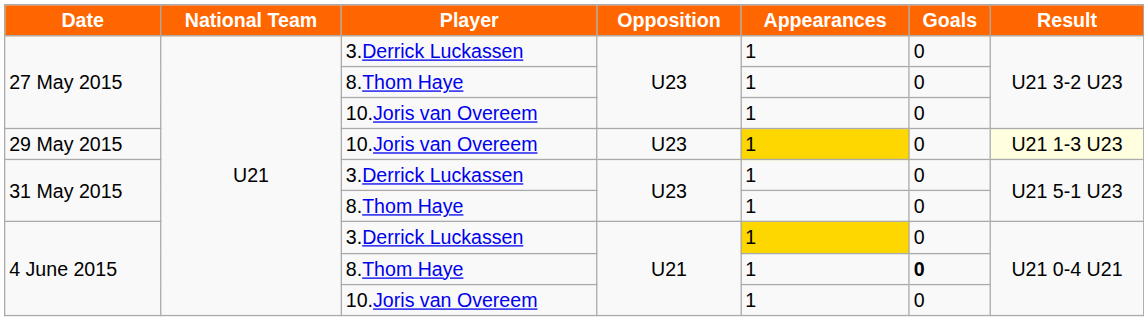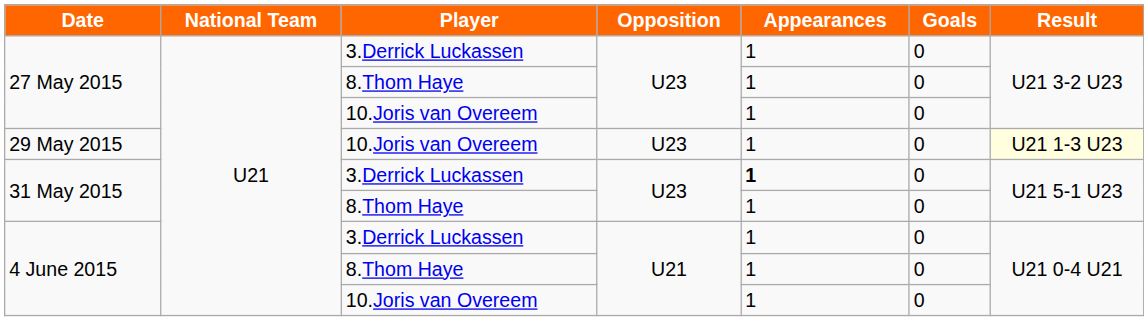(751, 145) gold background -> (751, 145) no background
(751, 176) normal -> (751, 176) bold
(751, 238) gold background -> (751, 238) no background
(919, 269) bold -> (919, 269) normal
